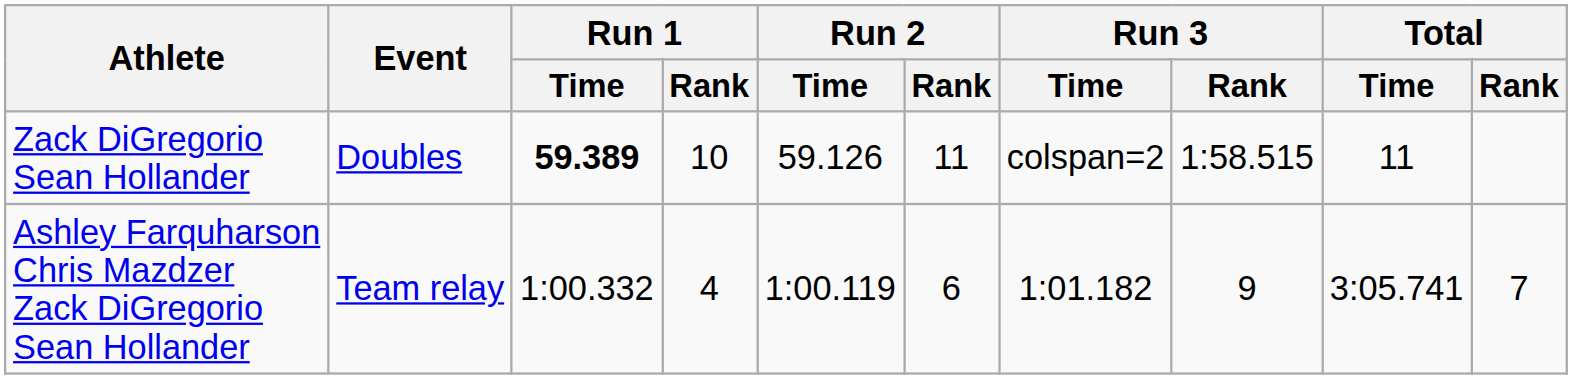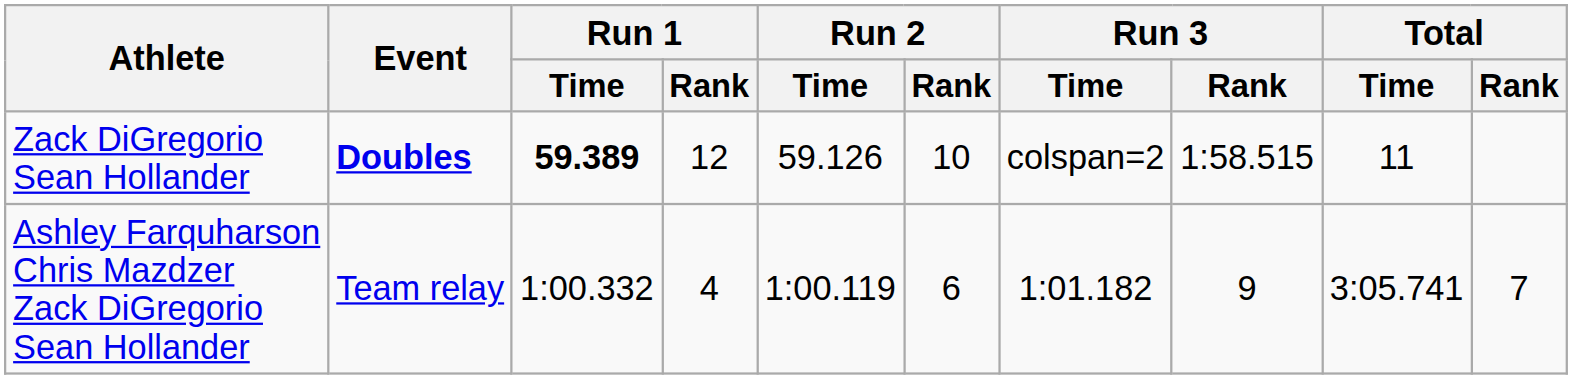(399, 158) normal -> (404, 158) bold
(709, 158) 10 -> (709, 158) 12
(951, 158) 11 -> (951, 158) 10
